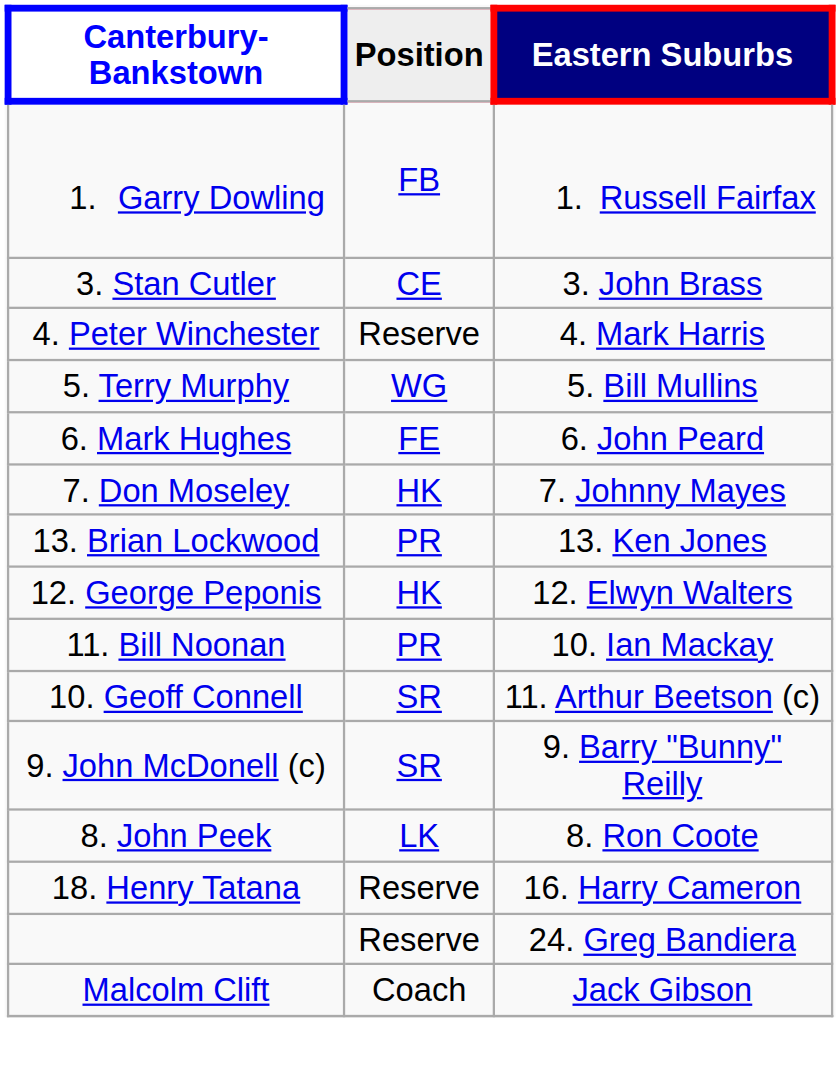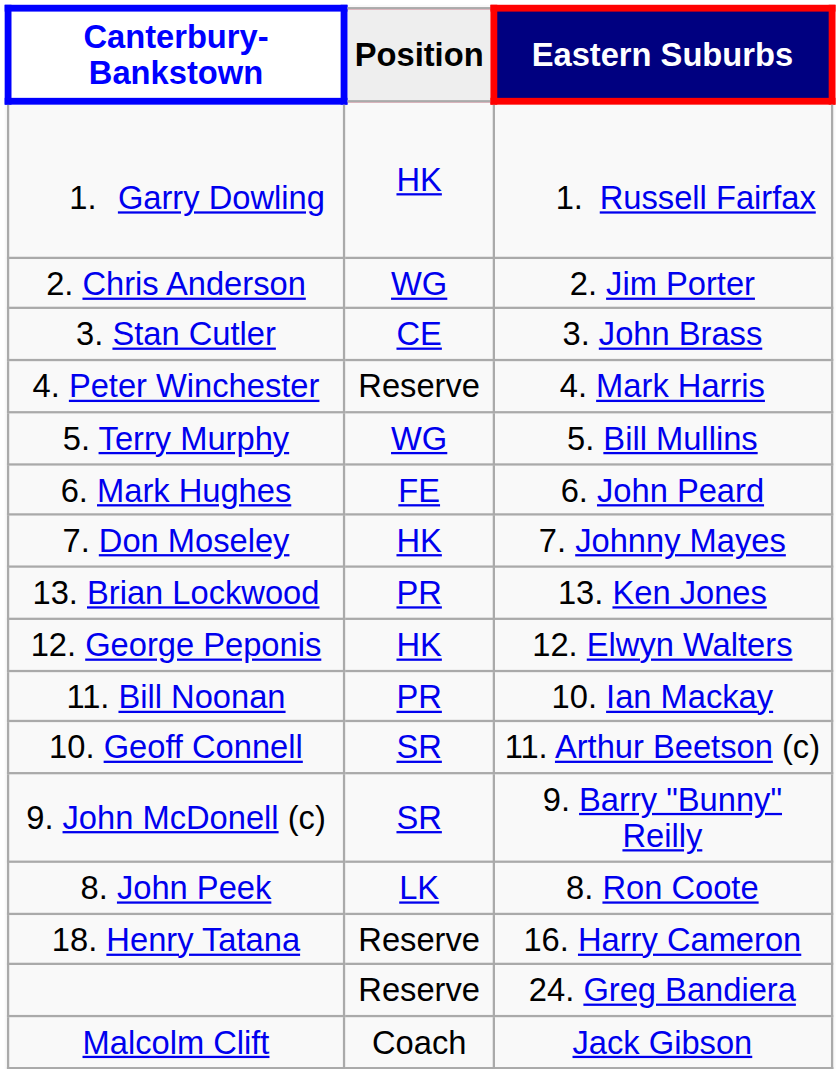(419, 179) FB -> (419, 179) HK
+ row: (176, 283)
